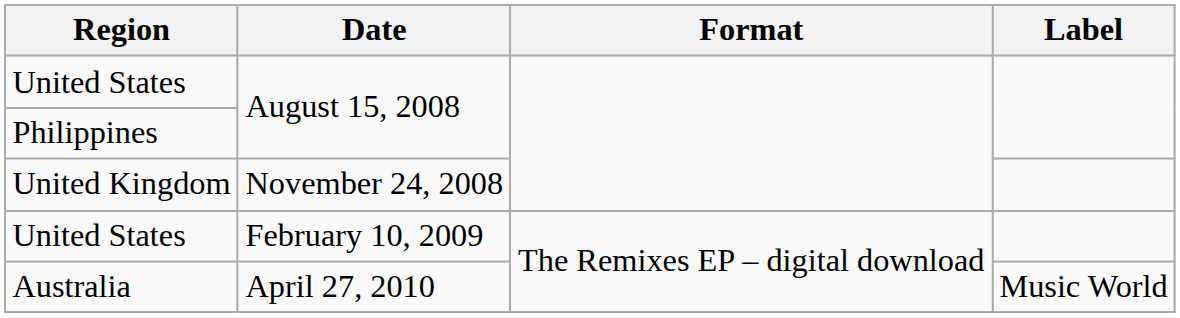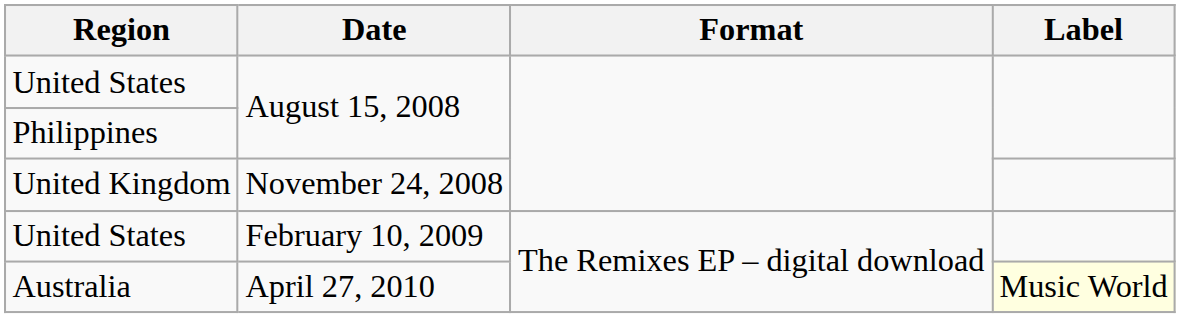(1084, 286) no background -> (1084, 286) lightyellow background
